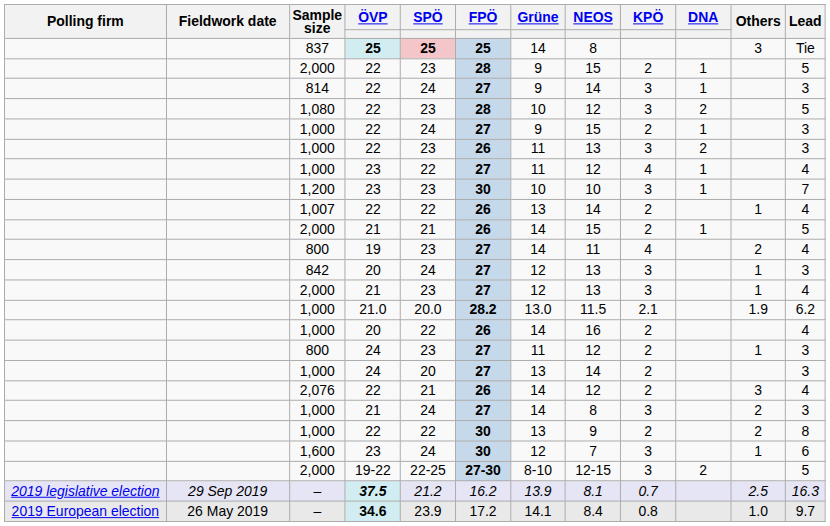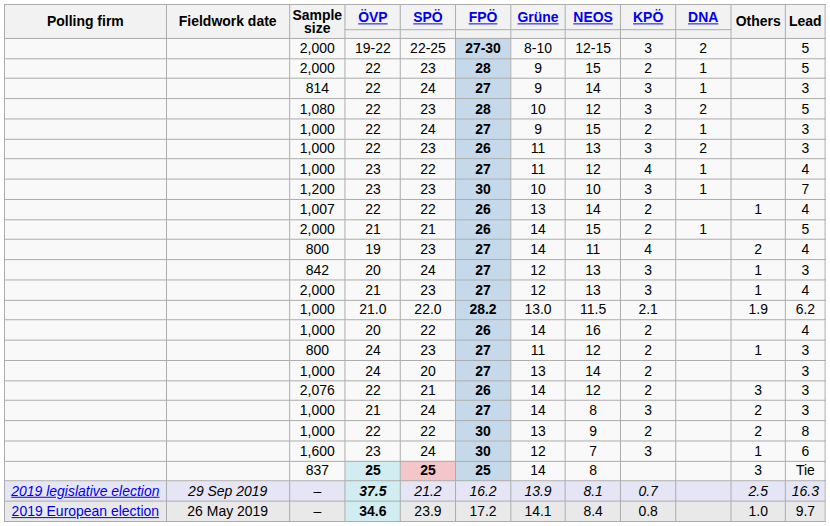rows swapped: (317, 471) <-> (317, 49)
(428, 310) 20.0 -> (428, 310) 22.0
(805, 391) 4 -> (805, 391) 3
